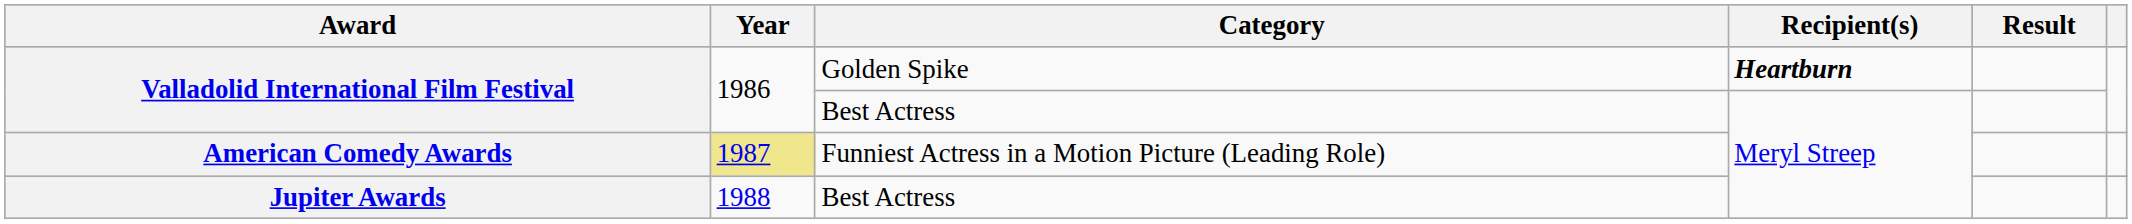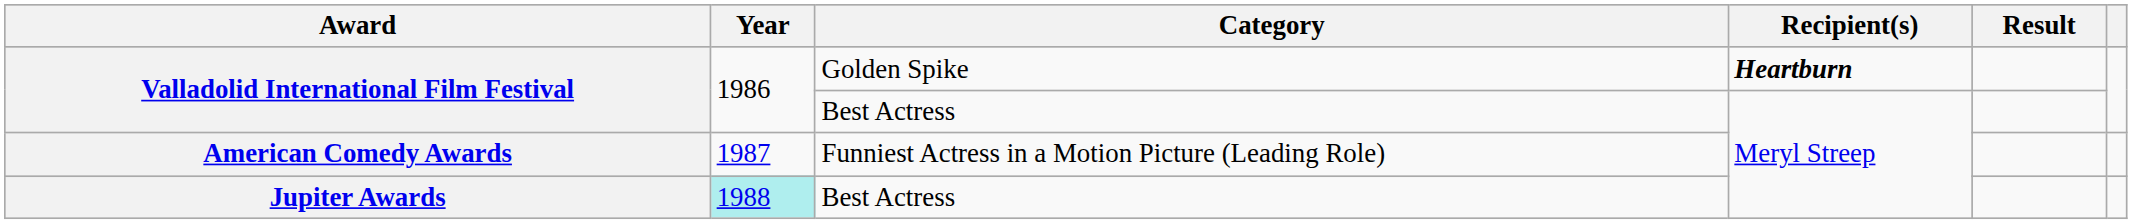(744, 153) khaki background -> (744, 153) no background
(744, 196) no background -> (744, 196) paleturquoise background
